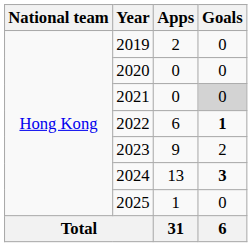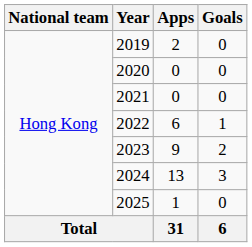(222, 96) lightgrey background -> (222, 96) no background
(222, 123) bold -> (222, 123) normal
(222, 176) bold -> (222, 176) normal
